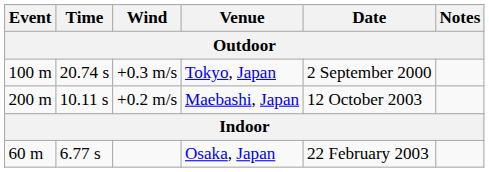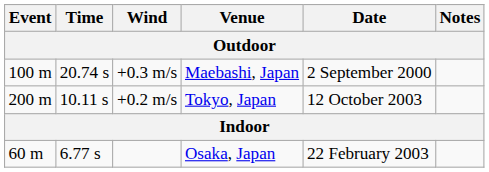(231, 72) Tokyo, Japan -> (242, 72) Maebashi, Japan
(242, 99) Maebashi, Japan -> (231, 99) Tokyo, Japan
